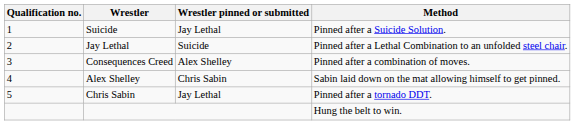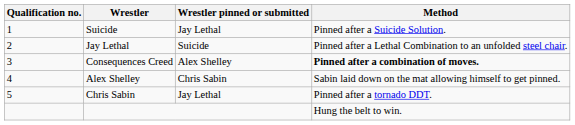(392, 62) normal -> (396, 62) bold
